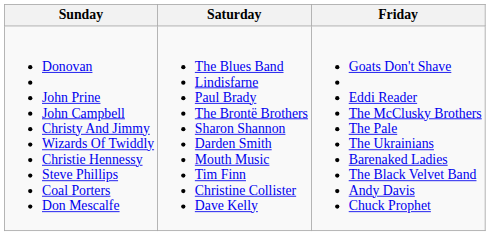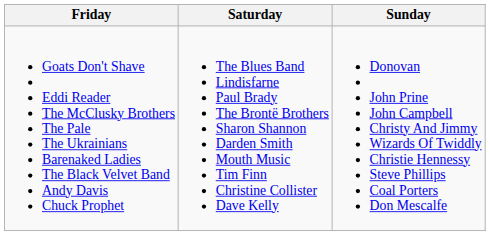columns swapped: (398, 15) <-> (81, 15)
